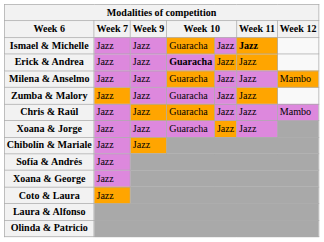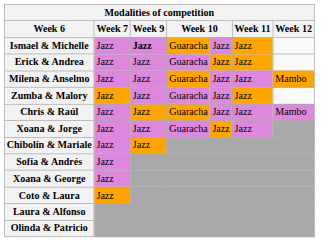(141, 45) normal -> (142, 45) bold
(249, 45) bold -> (243, 45) normal
(191, 62) bold -> (188, 62) normal
